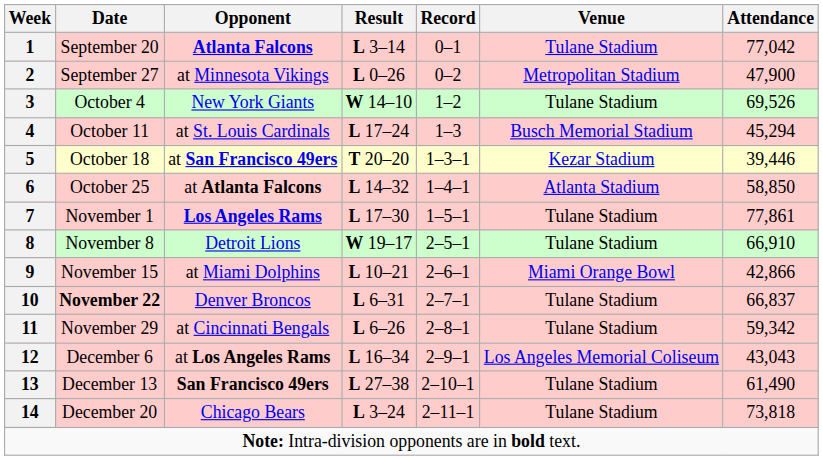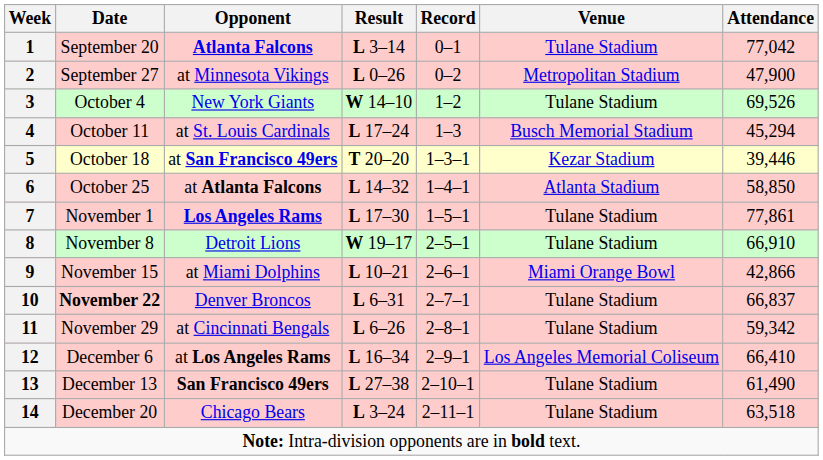(771, 356) 43,043 -> (771, 356) 66,410
(771, 412) 73,818 -> (771, 412) 63,518
